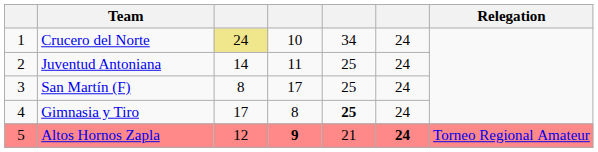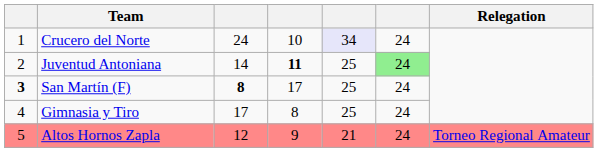(241, 40) khaki background -> (241, 40) no background
(349, 40) no background -> (349, 40) lavender background
(295, 64) normal -> (295, 64) bold
(403, 64) no background -> (403, 64) lightgreen background
(21, 87) normal -> (21, 87) bold
(241, 87) normal -> (241, 87) bold
(349, 111) bold -> (349, 111) normal
(295, 135) bold -> (295, 135) normal
(403, 135) bold -> (403, 135) normal
